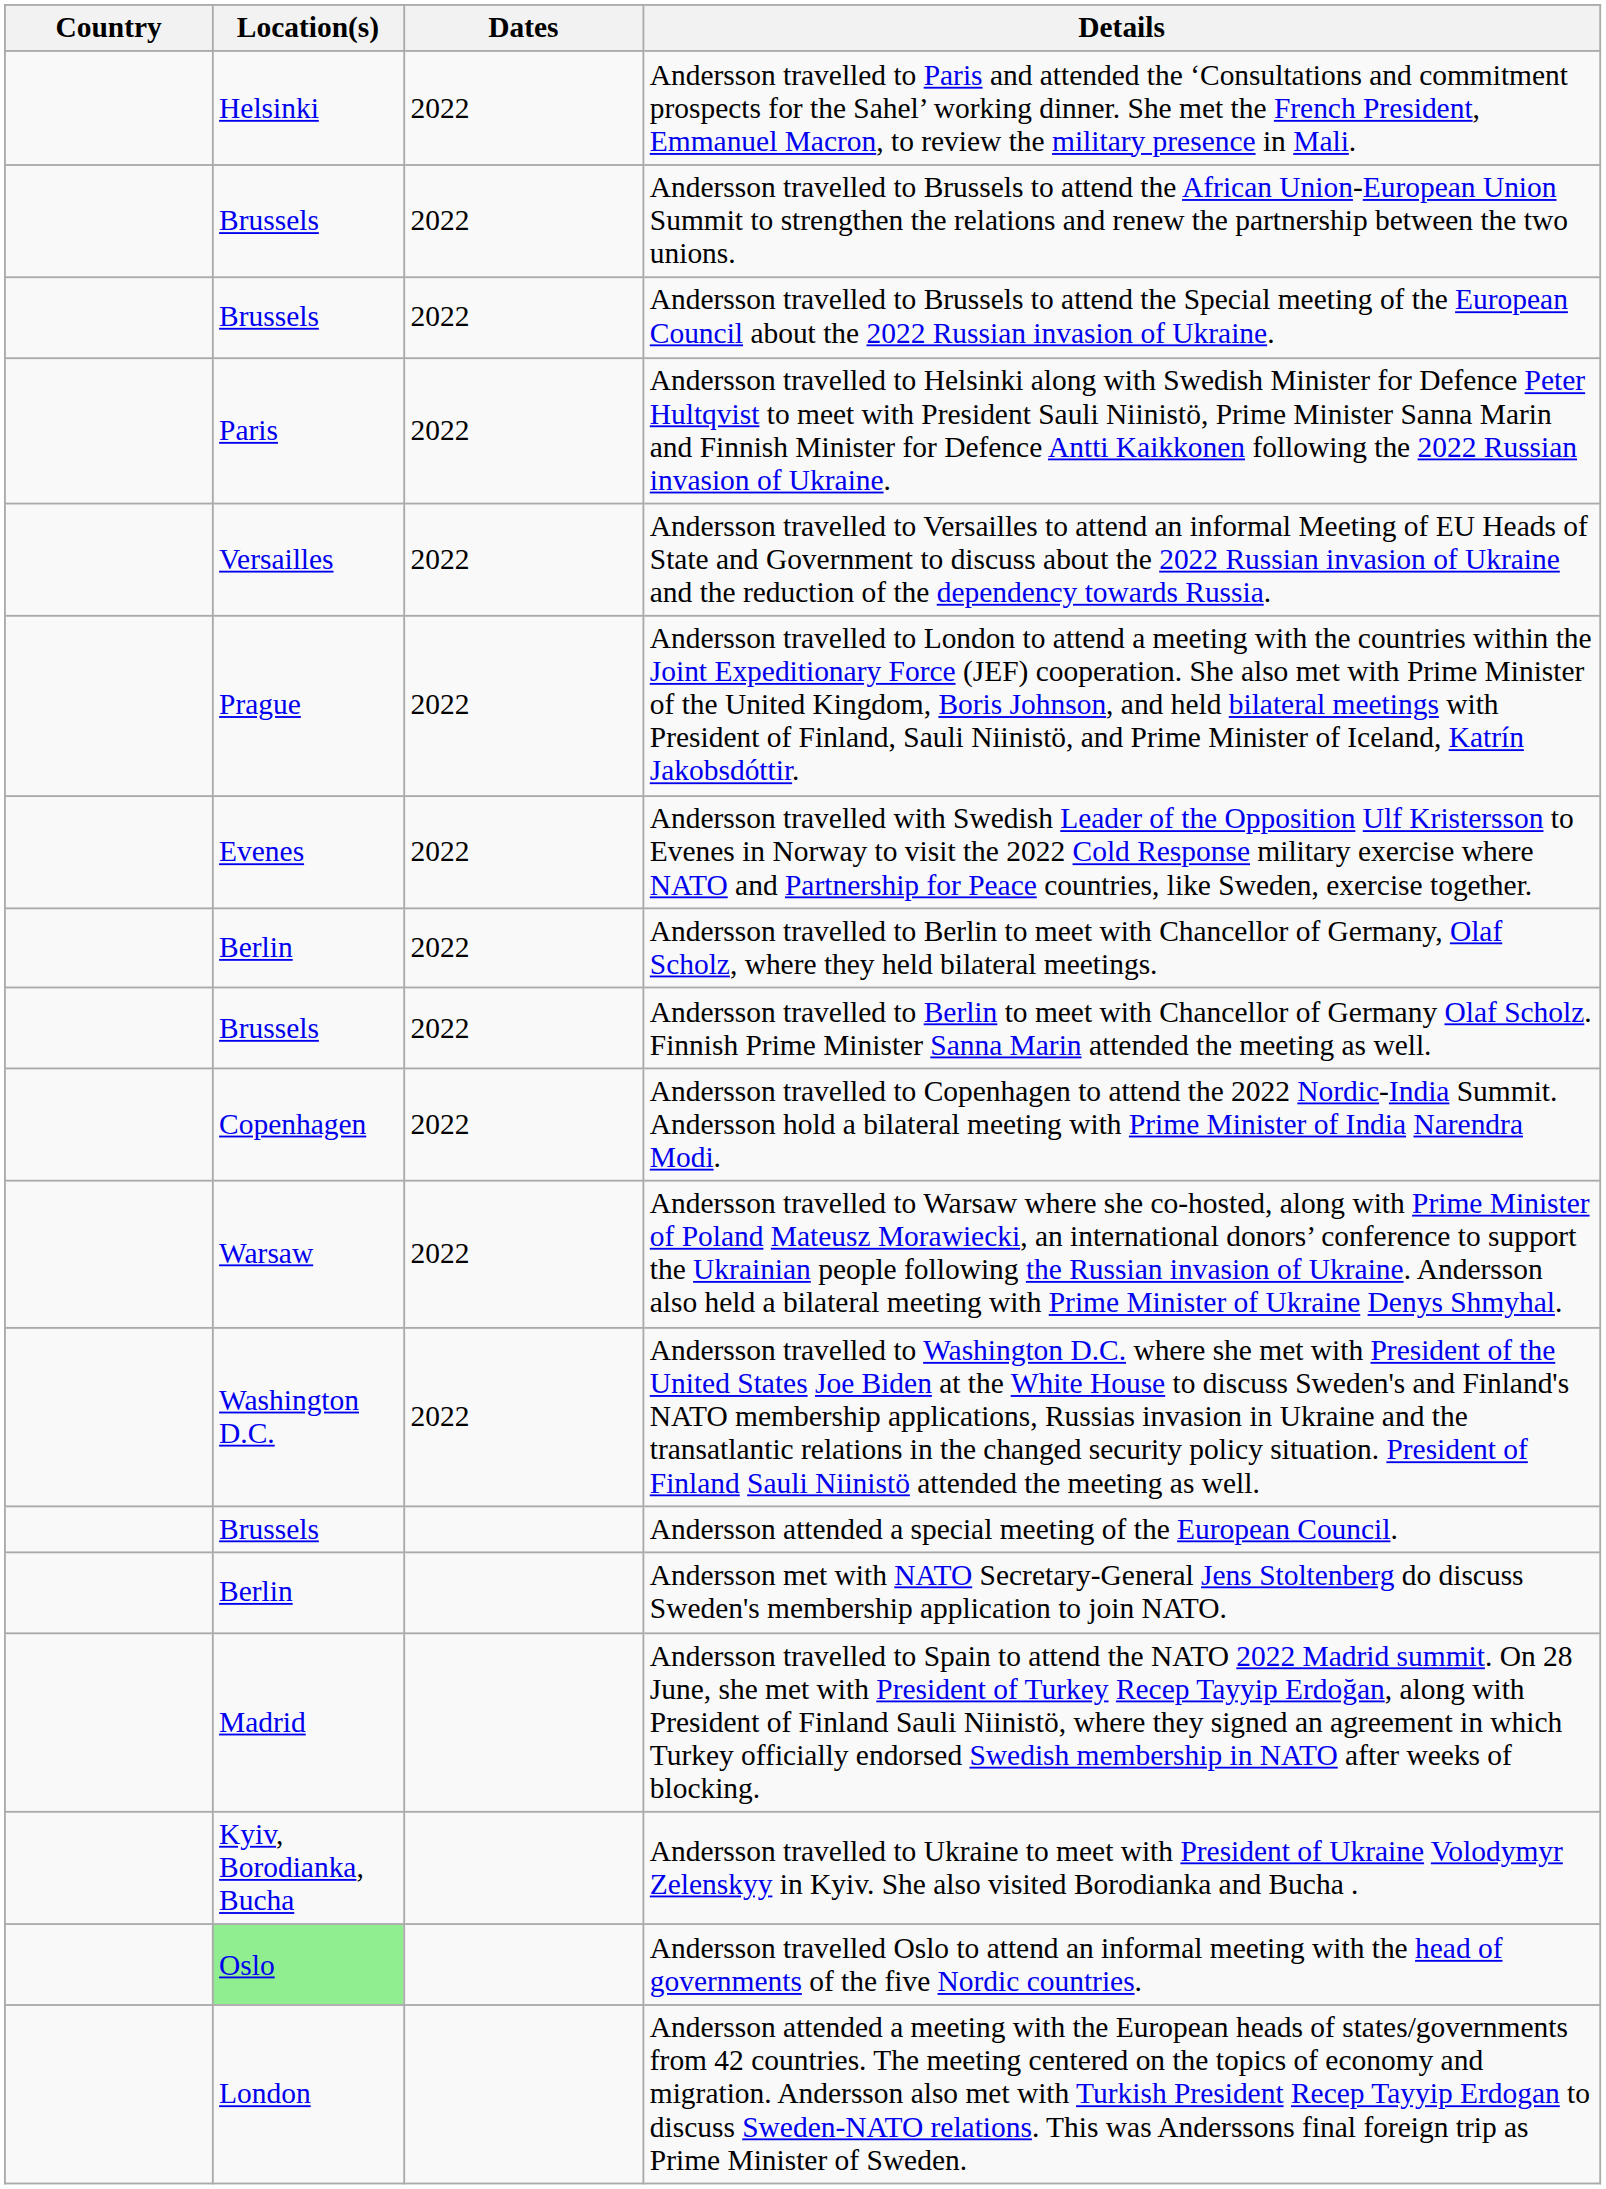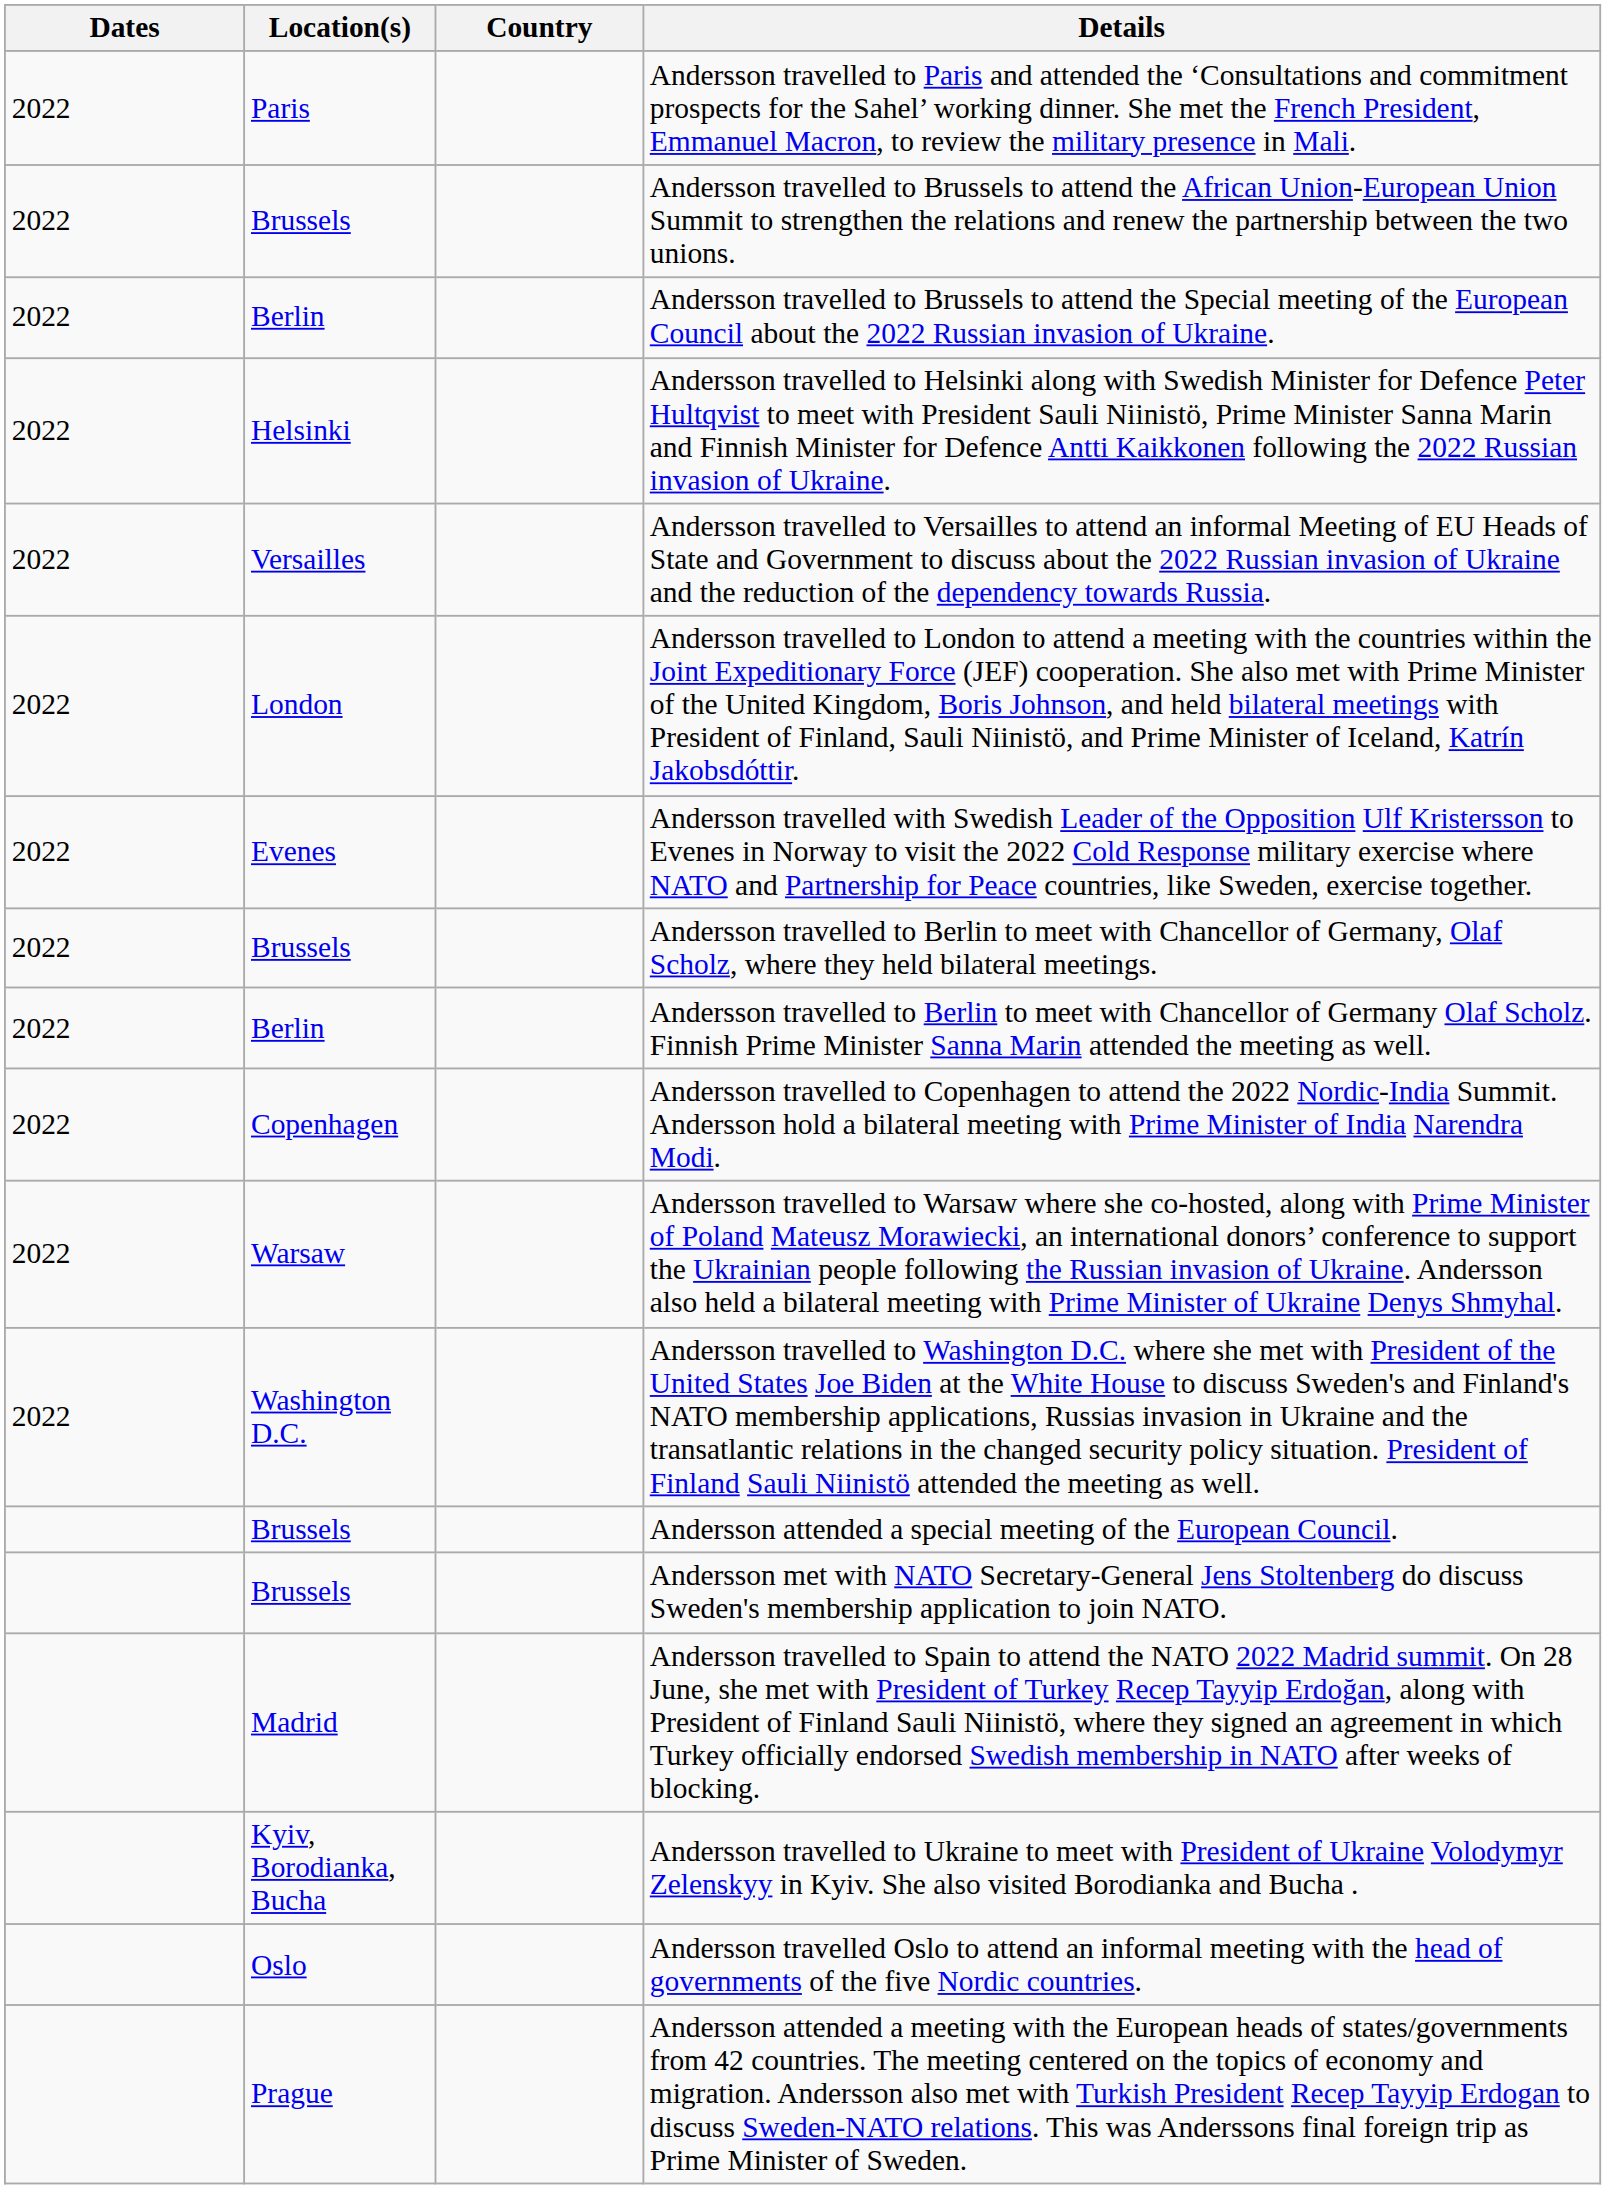columns swapped: (109, 27) <-> (523, 27)
(269, 107) Helsinki -> (280, 107) Paris
(269, 316) Brussels -> (288, 316) Berlin
(249, 429) Paris -> (301, 429) Helsinki
(260, 705) Prague -> (297, 705) London
(256, 947) Berlin -> (301, 947) Brussels
(269, 1027) Brussels -> (288, 1027) Berlin
(256, 1592) Berlin -> (301, 1592) Brussels
(247, 1964) lightgreen background -> (279, 1964) no background
(265, 2093) London -> (292, 2093) Prague
